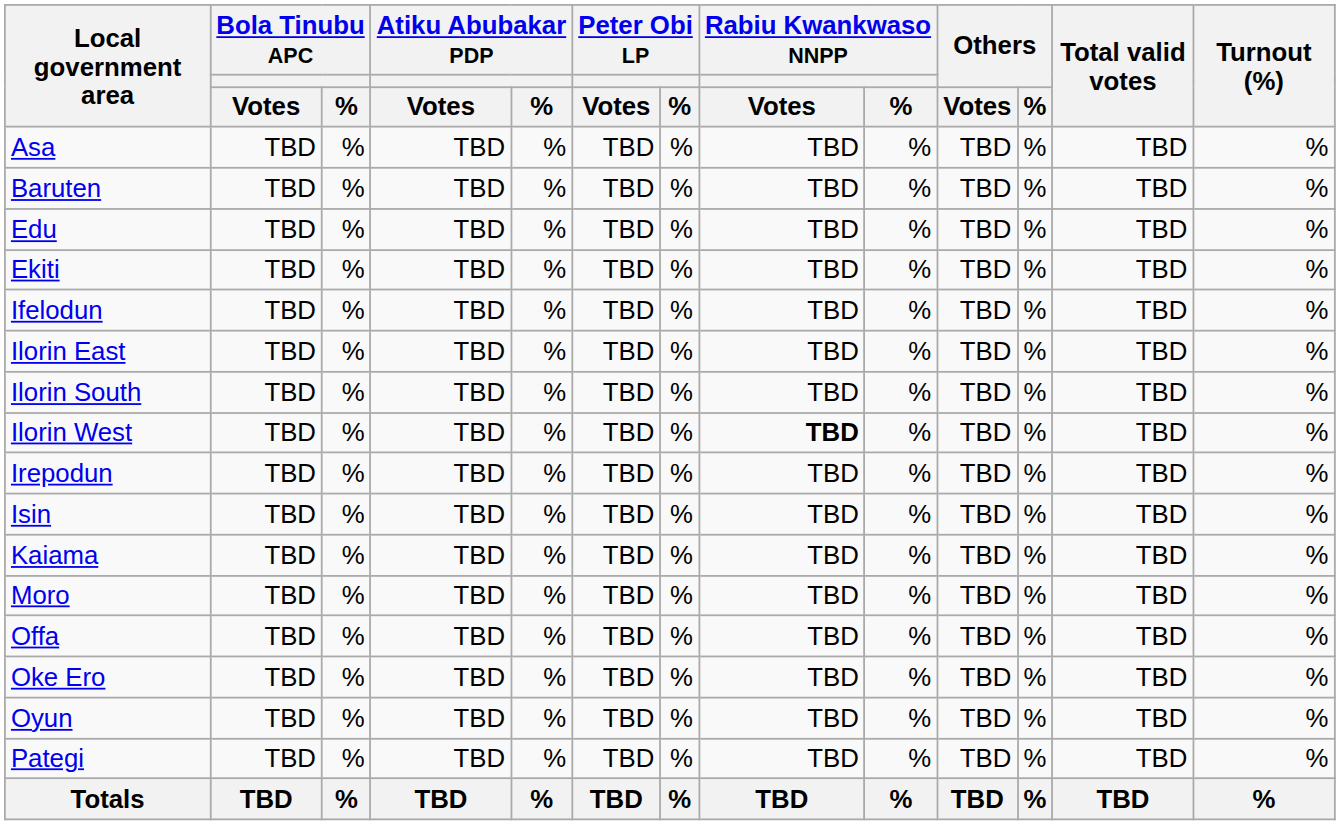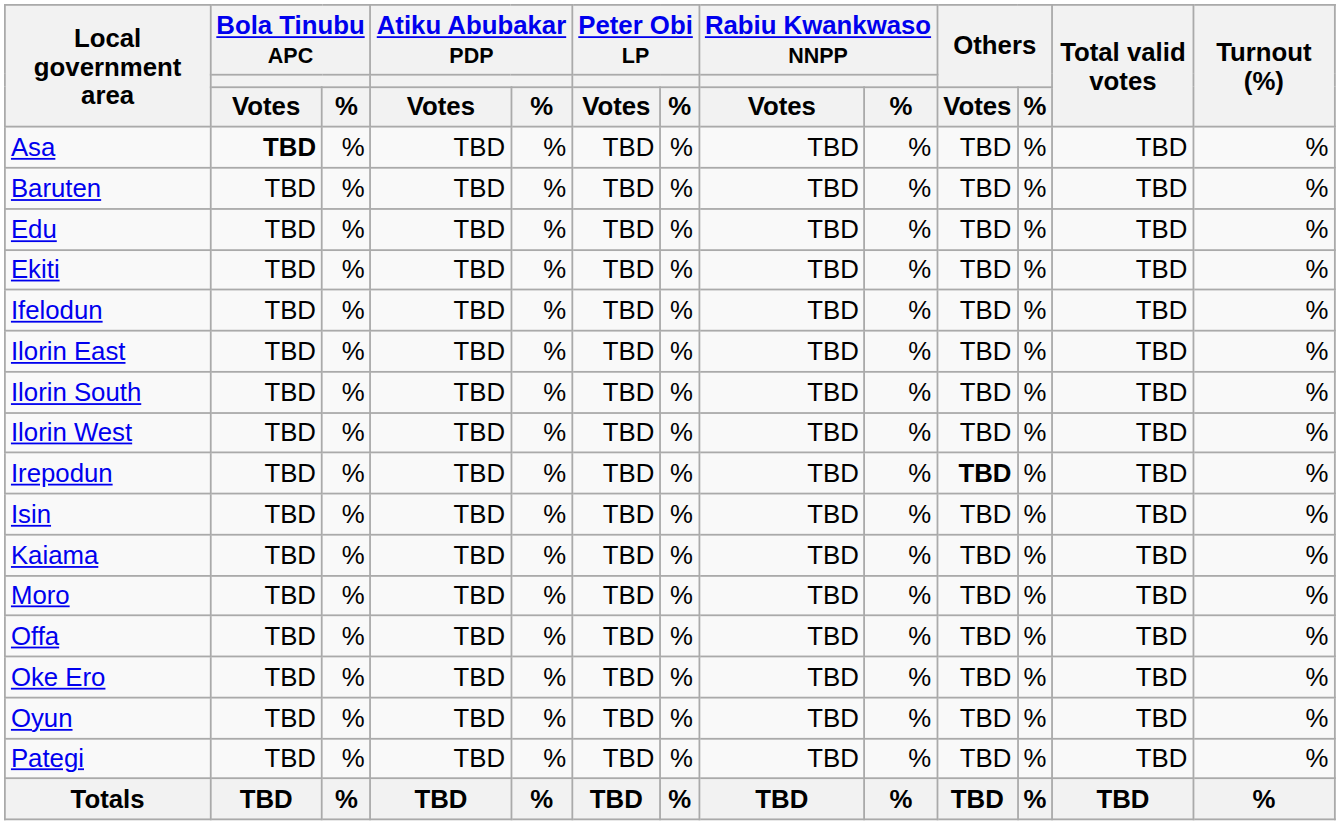(290, 148) normal -> (290, 148) bold
(832, 433) bold -> (833, 433) normal
(986, 474) normal -> (985, 474) bold
